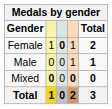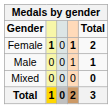(51, 45) normal -> (51, 45) bold
(62, 45) bold -> (62, 45) normal
(73, 45) normal -> (73, 45) bold
(51, 78) bold -> (51, 78) normal
(73, 78) bold -> (73, 78) normal
